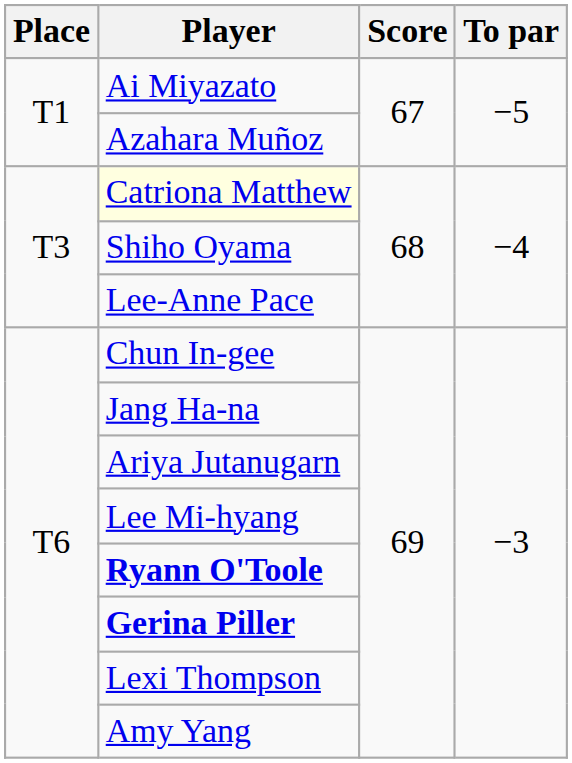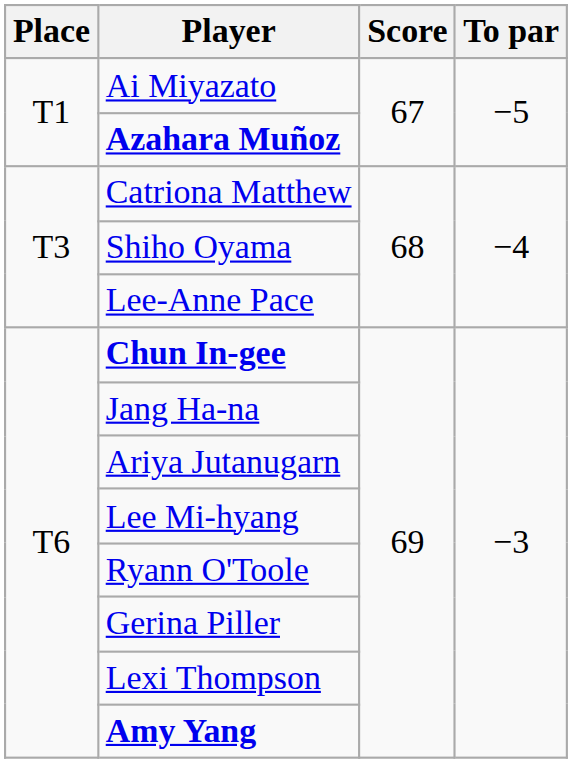(215, 138) normal -> (223, 138) bold
(229, 192) lightyellow background -> (229, 192) no background
(190, 354) normal -> (196, 354) bold
(214, 569) bold -> (207, 569) normal
(200, 623) bold -> (193, 623) normal
(178, 730) normal -> (181, 730) bold
